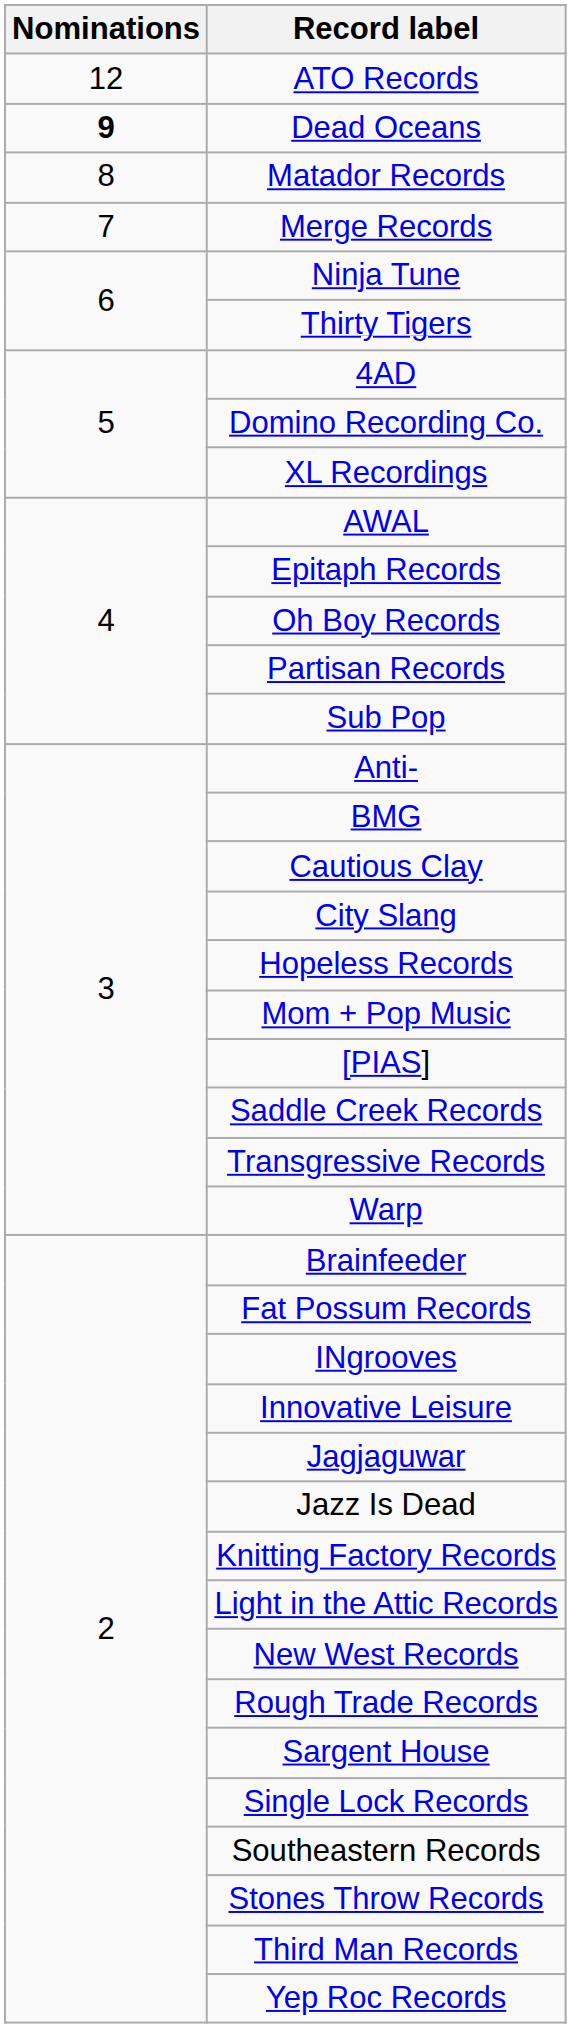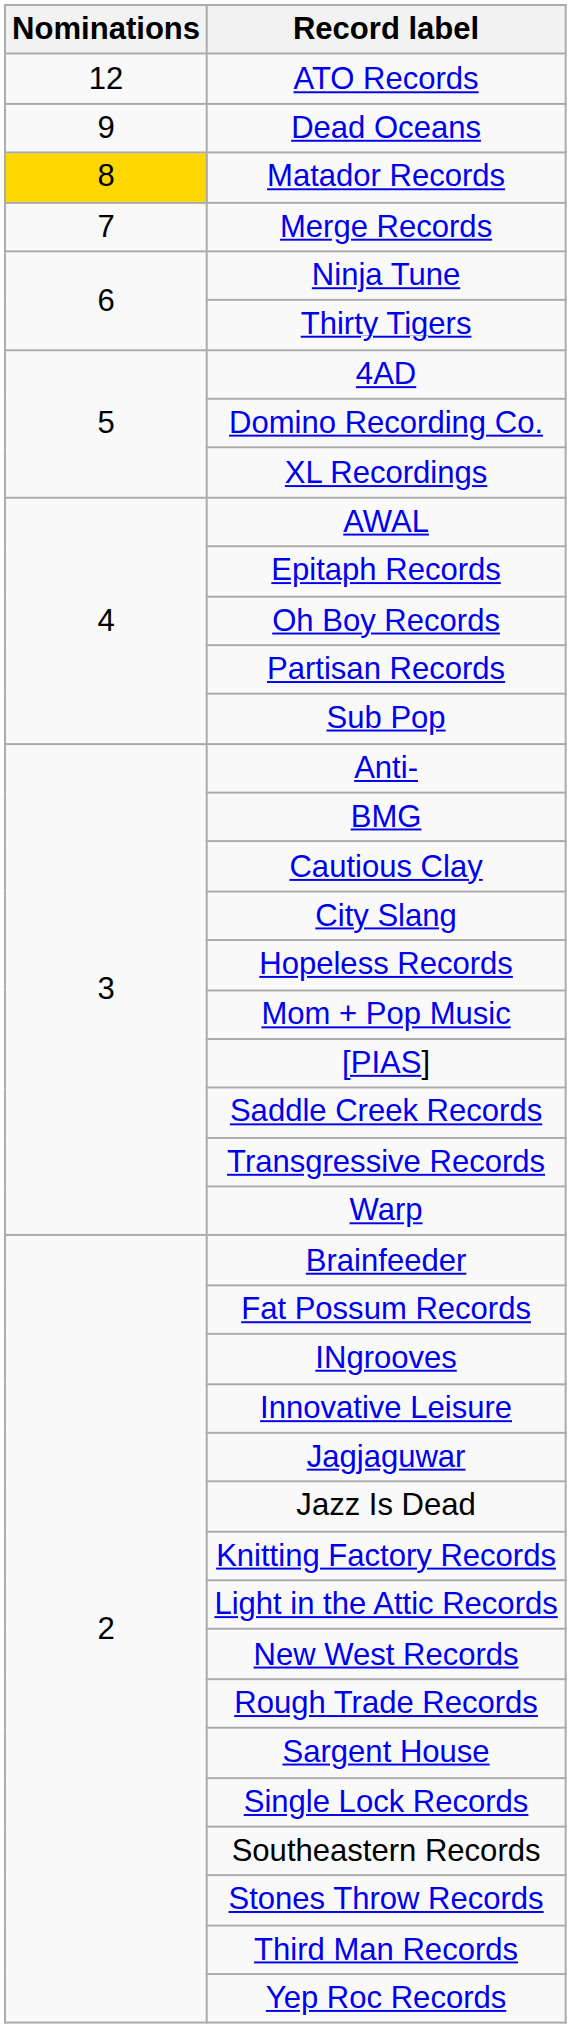(106, 127) bold -> (106, 127) normal
(106, 176) no background -> (106, 176) gold background
